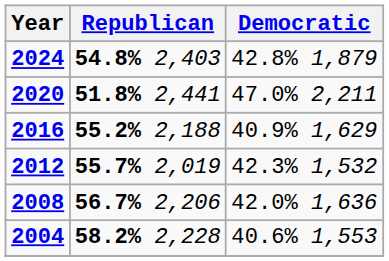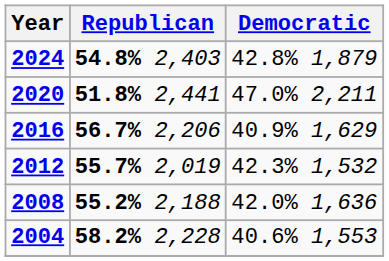(148, 131) 55.2% 2,188 -> (148, 131) 56.7% 2,206
(148, 202) 56.7% 2,206 -> (148, 202) 55.2% 2,188
